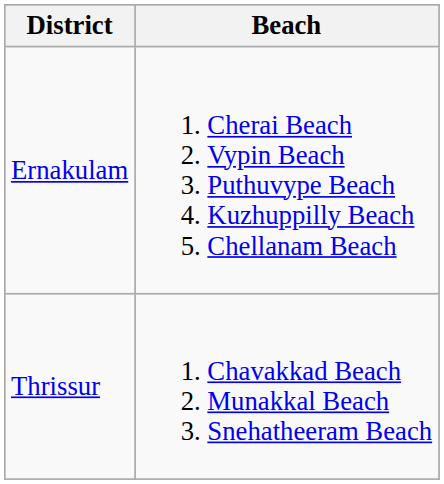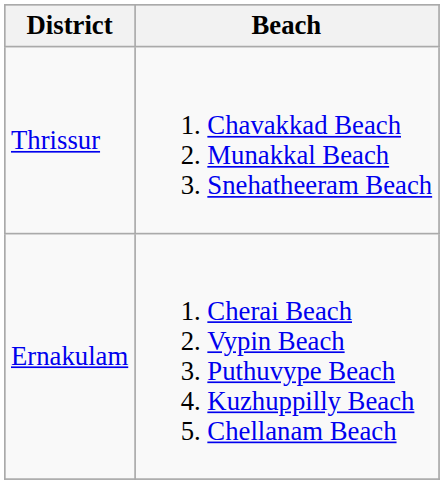rows swapped: (56, 385) <-> (70, 169)
